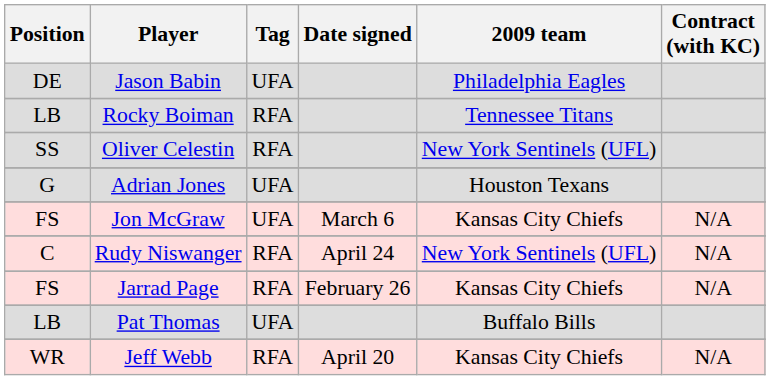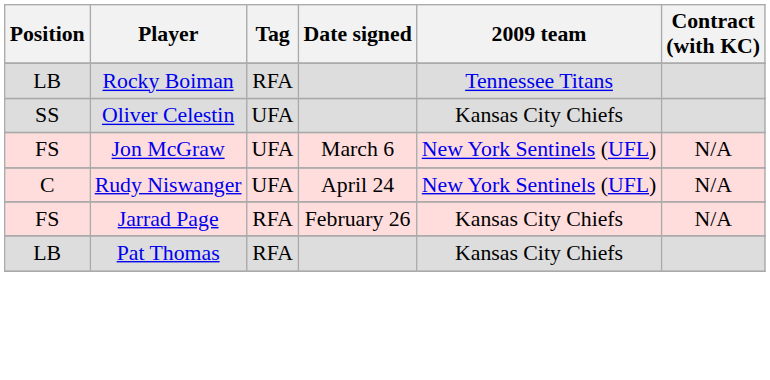- row: (168, 80)
(273, 149) RFA -> (273, 115) UFA
(539, 149) New York Sentinels (UFL) -> (539, 115) Kansas City Chiefs
- row: (168, 184)
(539, 218) Kansas City Chiefs -> (539, 149) New York Sentinels (UFL)
(273, 253) RFA -> (273, 184) UFA
(273, 322) UFA -> (273, 253) RFA
(539, 322) Buffalo Bills -> (539, 253) Kansas City Chiefs
- row: (168, 356)
